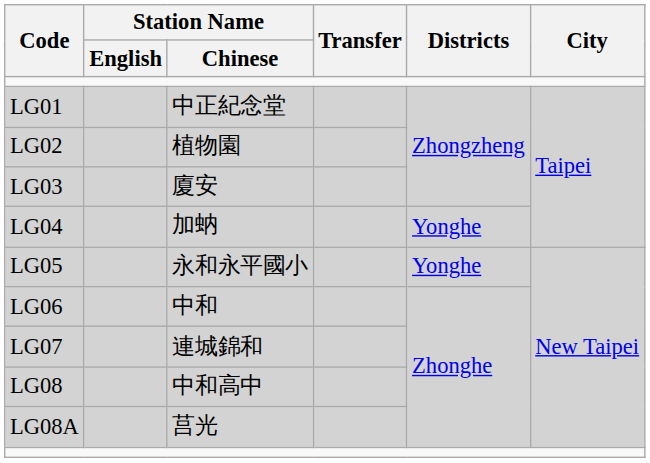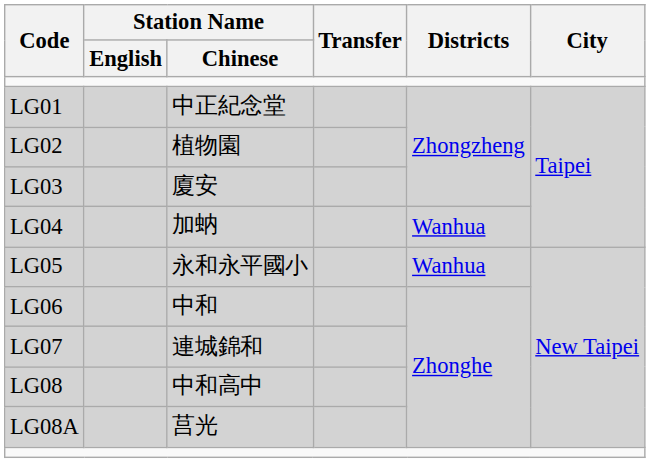(447, 226) Yonghe -> (449, 226) Wanhua
(447, 266) Yonghe -> (449, 266) Wanhua
